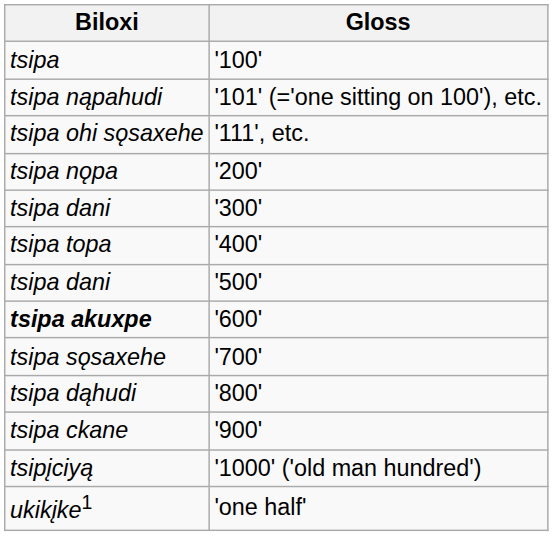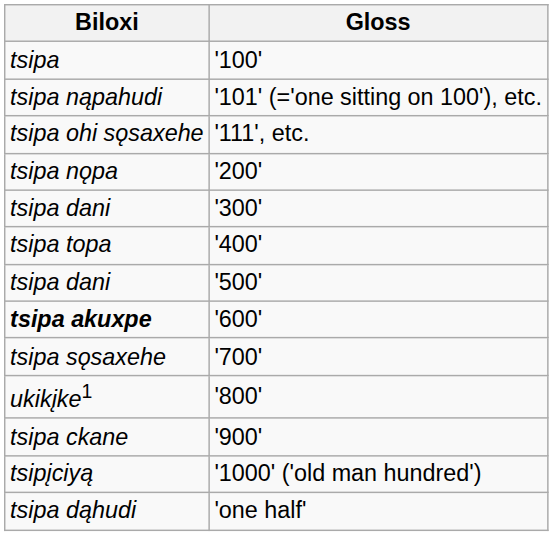(73, 393) tsipa dąhudi -> (51, 396) ukikįke1
(51, 507) ukikįke1 -> (73, 510) tsipa dąhudi
